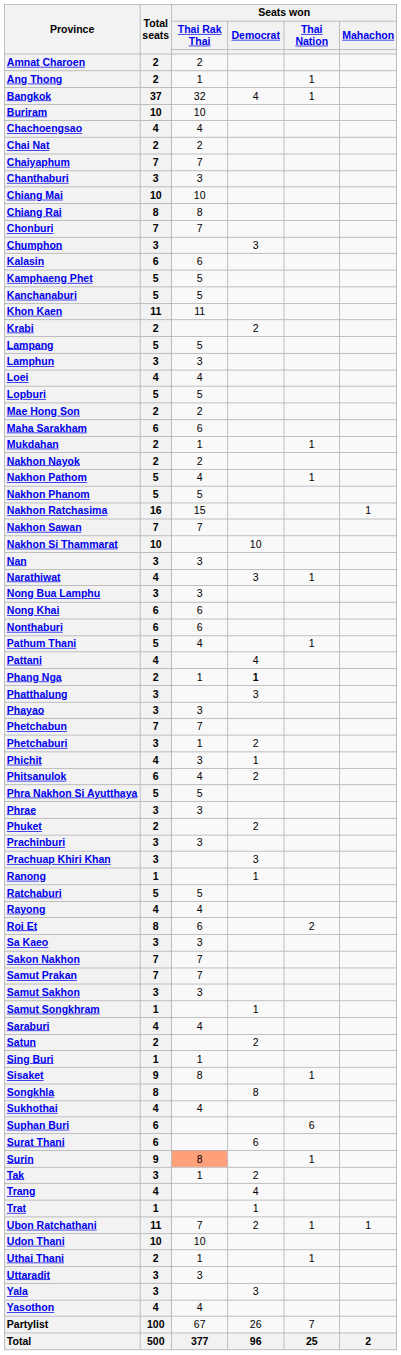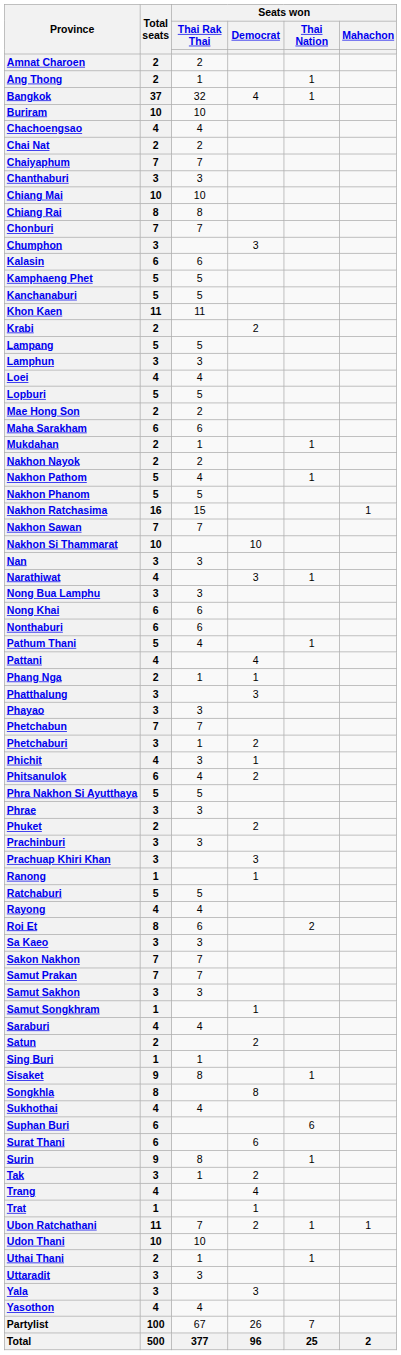(256, 677) bold -> (256, 677) normal
(200, 1159) lightsalmon background -> (200, 1159) no background
